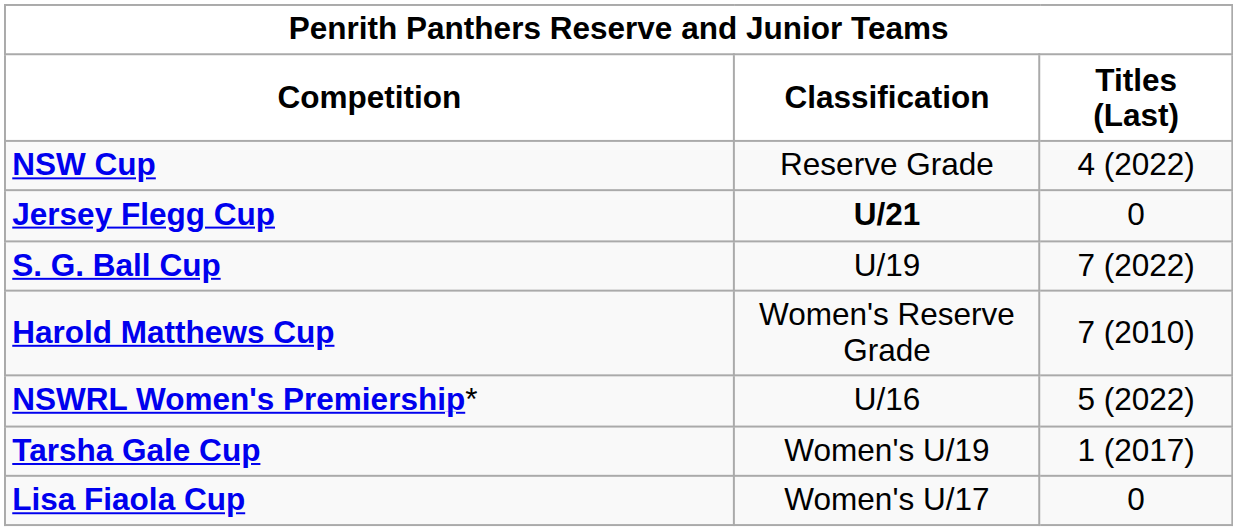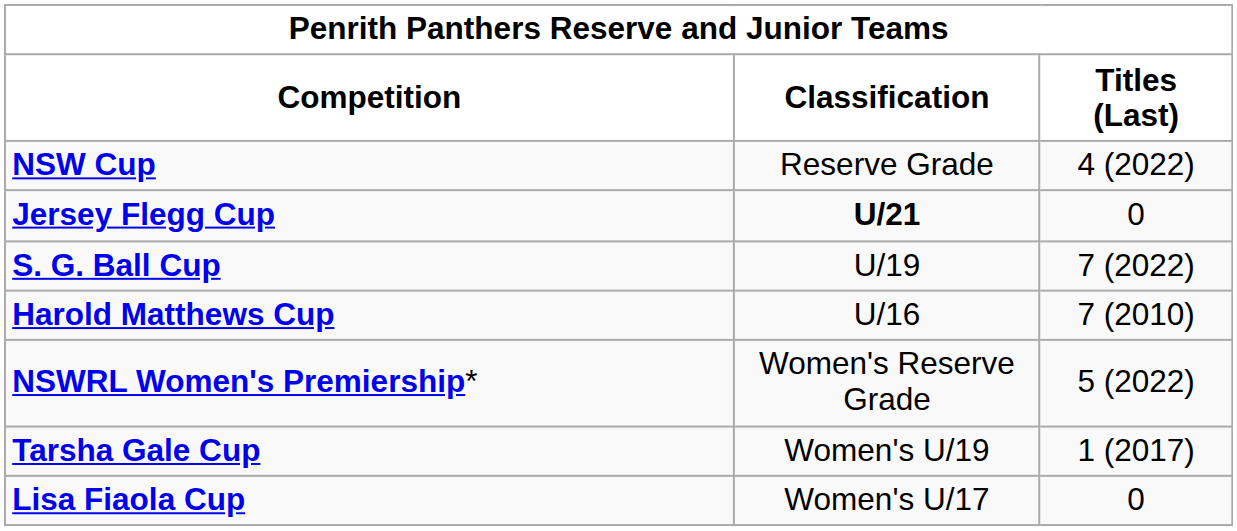(887, 332) Women's Reserve Grade -> (887, 314) U/16
(887, 400) U/16 -> (887, 382) Women's Reserve Grade
